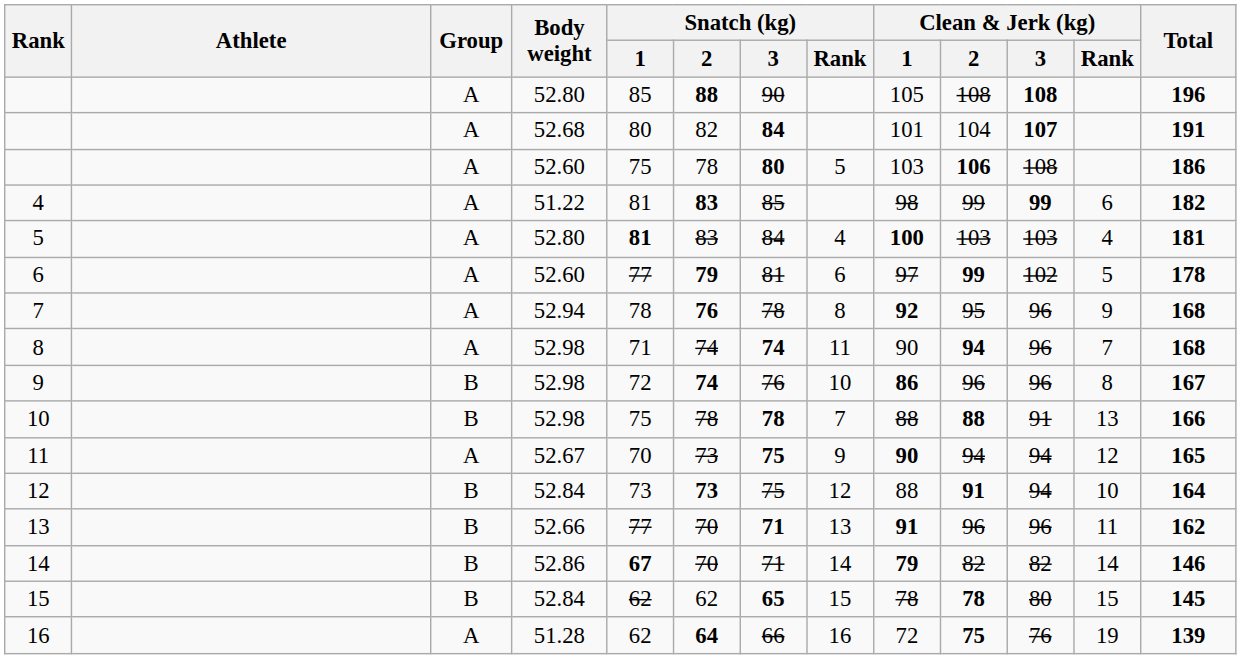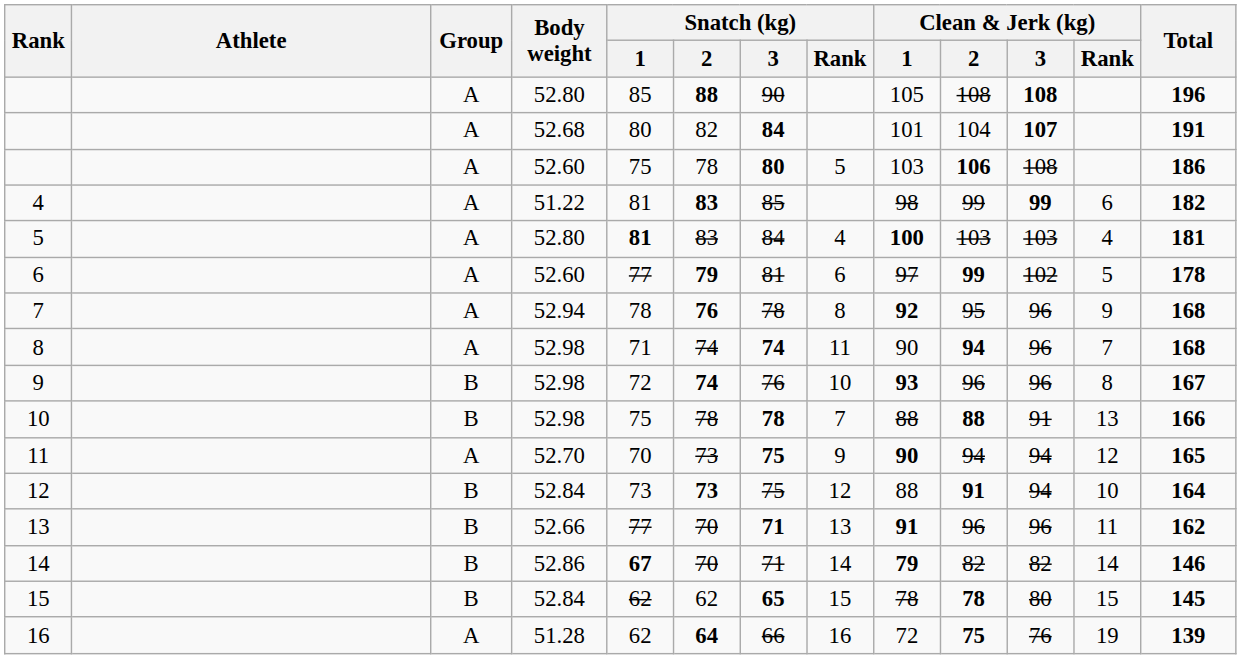(907, 382) 86 -> (907, 382) 93
(559, 454) 52.67 -> (559, 454) 52.70
